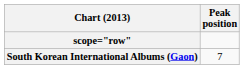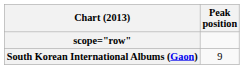(220, 56) 7 -> (220, 56) 9
